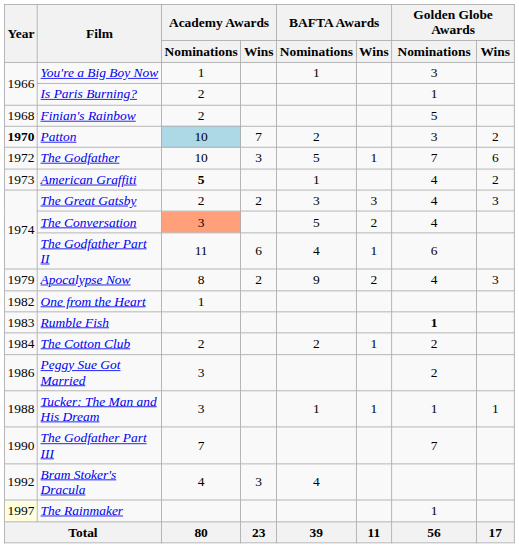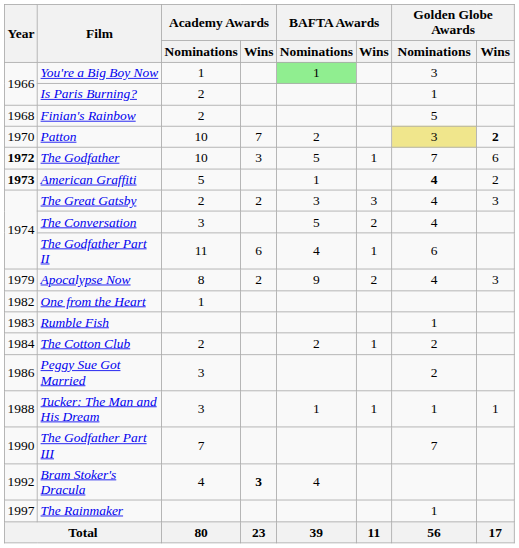(316, 72) no background -> (316, 72) lightgreen background
(21, 136) bold -> (21, 136) normal
(201, 136) lightblue background -> (201, 136) no background
(434, 136) no background -> (434, 136) khaki background
(495, 136) normal -> (495, 136) bold
(21, 158) normal -> (21, 158) bold
(21, 179) normal -> (21, 179) bold
(201, 179) bold -> (201, 179) normal
(434, 179) normal -> (434, 179) bold
(201, 222) lightsalmon background -> (201, 222) no background
(434, 322) bold -> (434, 322) normal
(259, 481) normal -> (259, 481) bold
(21, 510) lightyellow background -> (21, 510) no background
